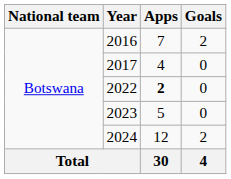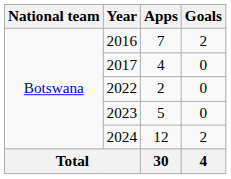(161, 88) bold -> (161, 88) normal
